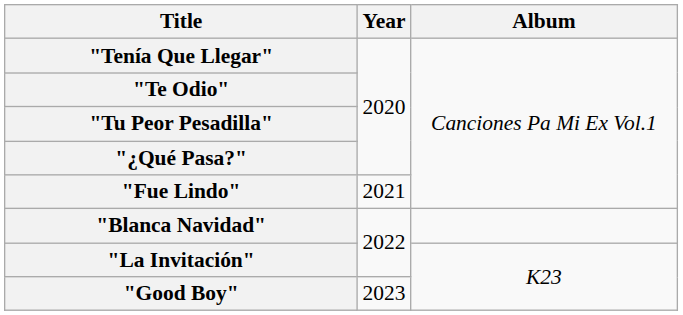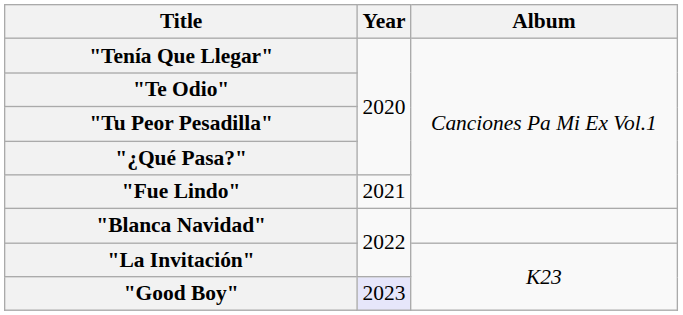(384, 293) no background -> (384, 293) lavender background
